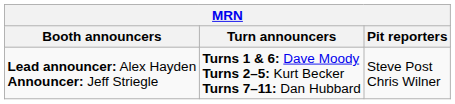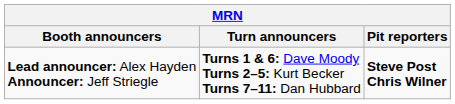(404, 73) normal -> (407, 73) bold
